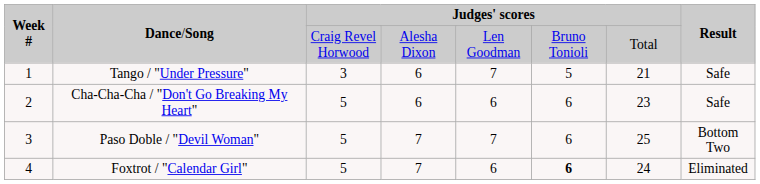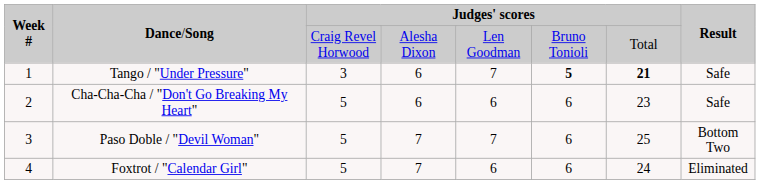(569, 73) normal -> (569, 73) bold
(644, 73) normal -> (644, 73) bold
(569, 169) bold -> (569, 169) normal
